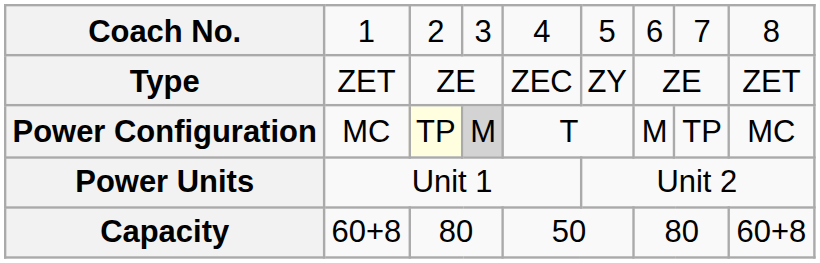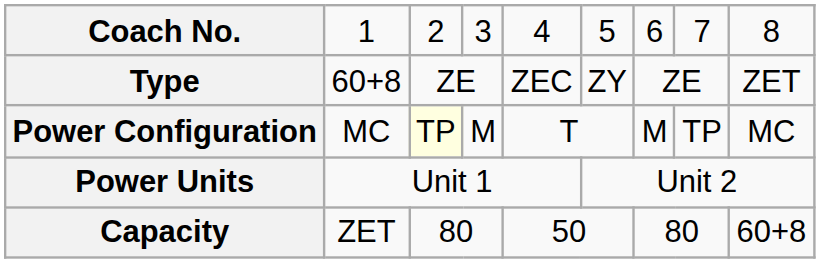(366, 81) ZET -> (366, 81) 60+8
(483, 131) lightgrey background -> (483, 131) no background
(366, 232) 60+8 -> (366, 232) ZET
